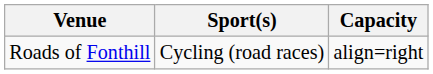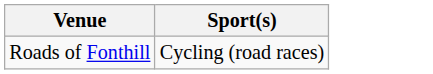- column: (378, 20)
